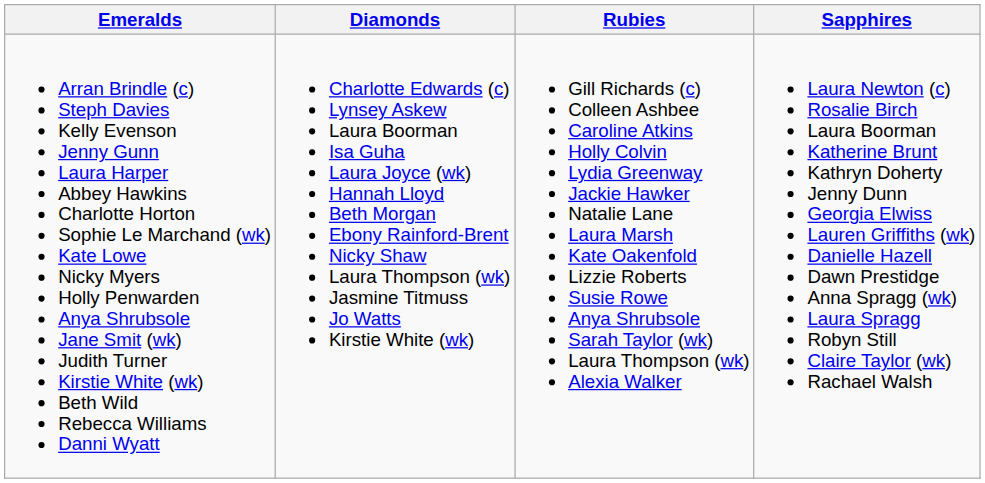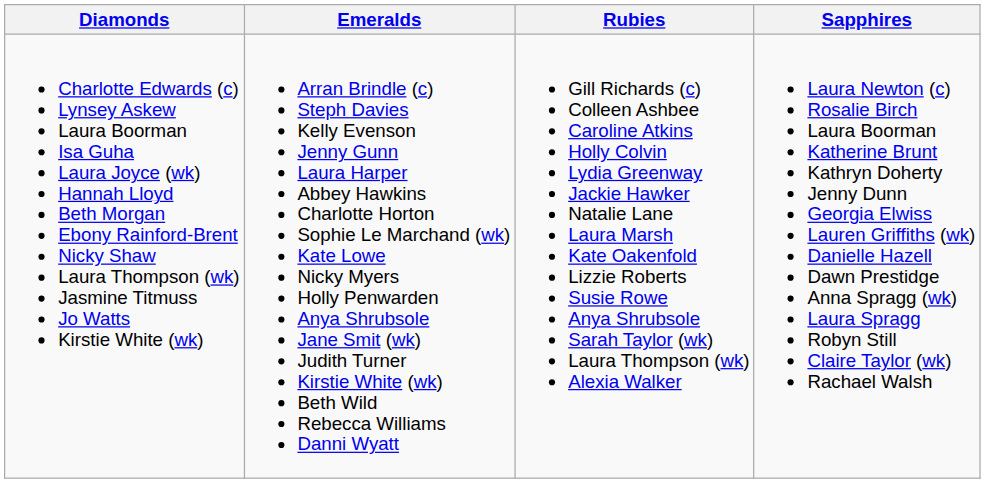columns swapped: (395, 20) <-> (140, 20)
